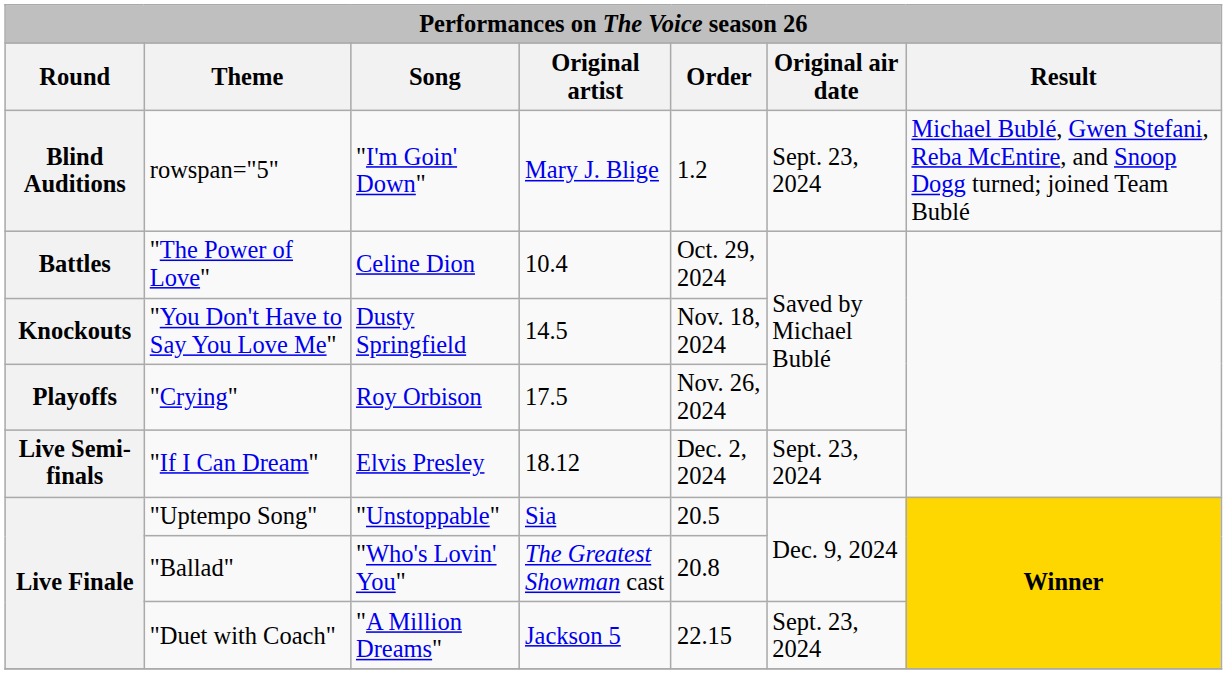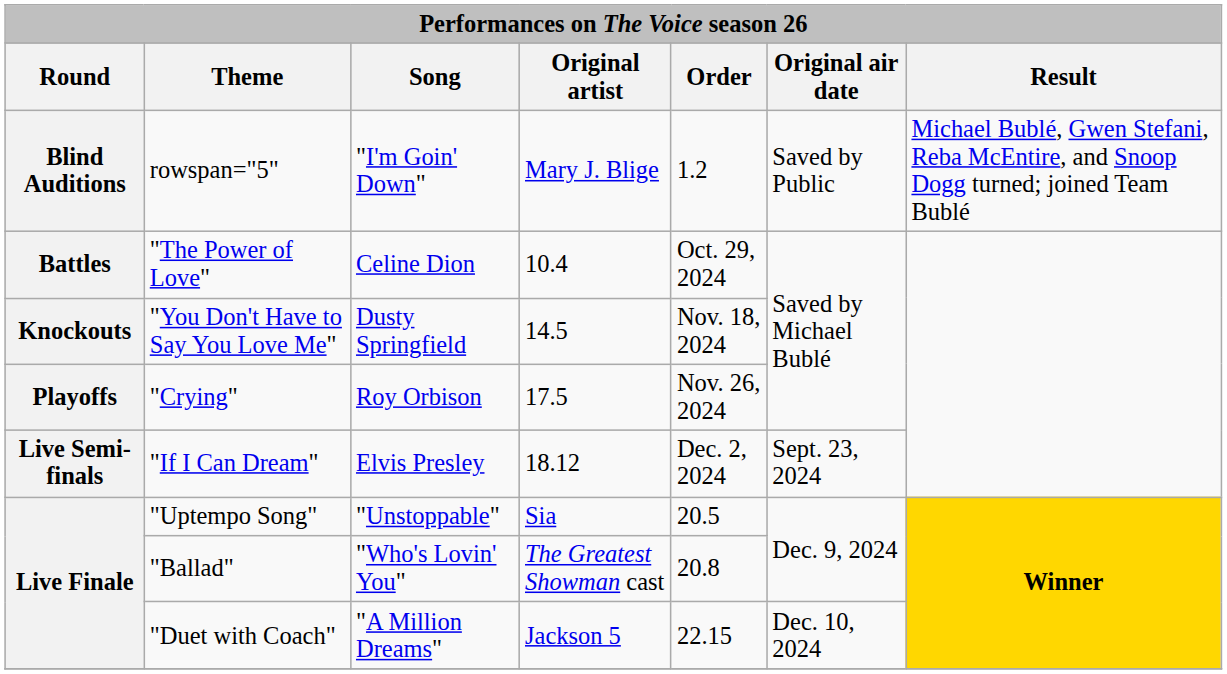(816, 170) Sept. 23, 2024 -> (818, 170) Saved by Public
(816, 634) Sept. 23, 2024 -> (813, 634) Dec. 10, 2024
